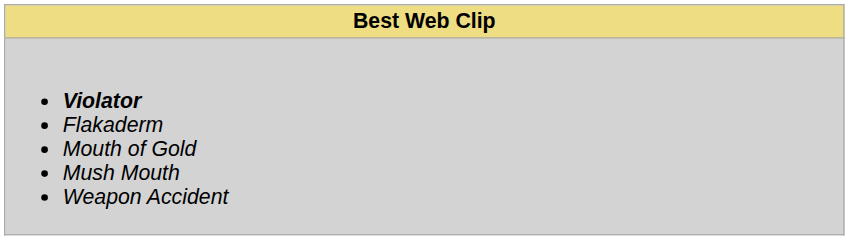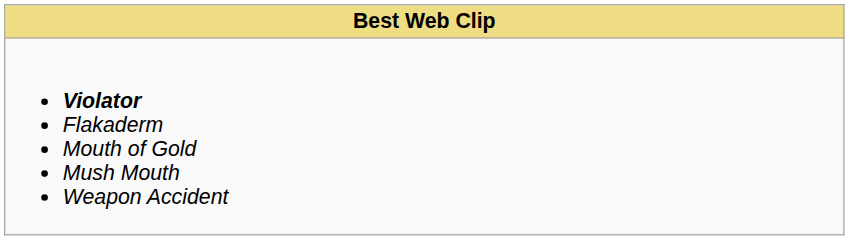(424, 148) lightgrey background -> (424, 148) no background
